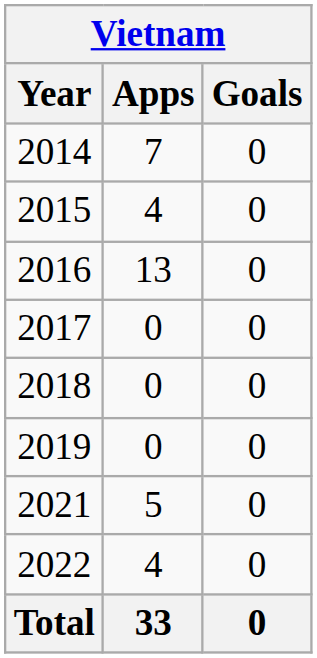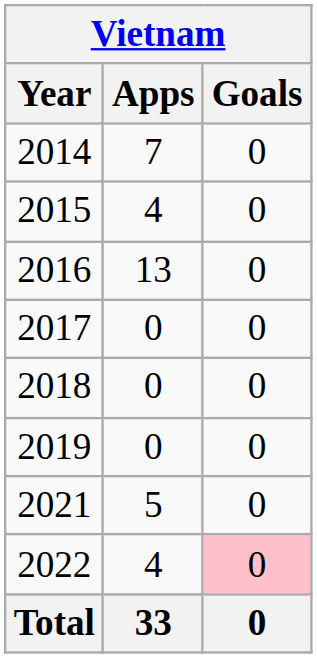(257, 563) no background -> (257, 563) pink background
